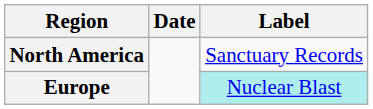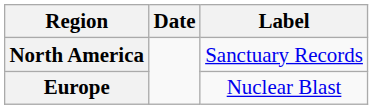(284, 87) paleturquoise background -> (284, 87) no background
